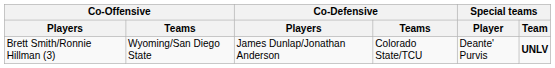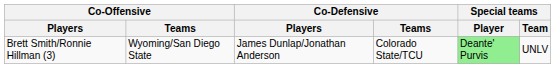(477, 50) no background -> (477, 50) lightgreen background
(535, 50) bold -> (535, 50) normal
